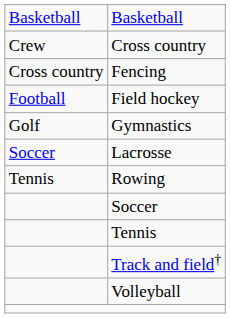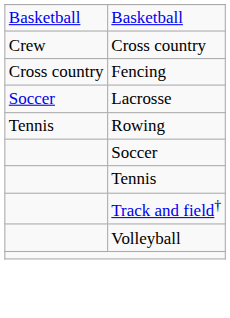- row: (155, 98)
- row: (151, 125)
